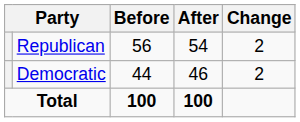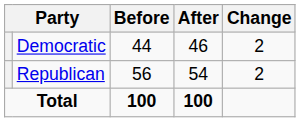rows swapped: (61, 46) <-> (61, 74)
